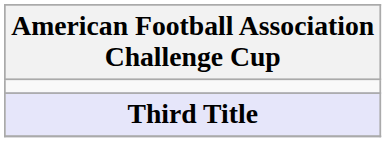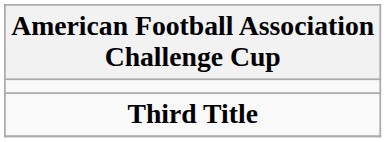(193, 114) lavender background -> (193, 114) no background
